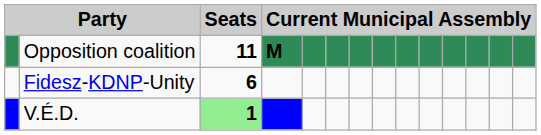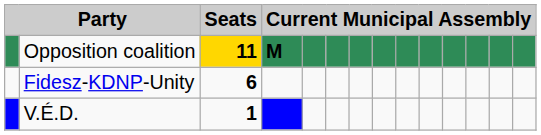(247, 51) no background -> (247, 51) gold background
(252, 113) lightgreen background -> (252, 113) no background
